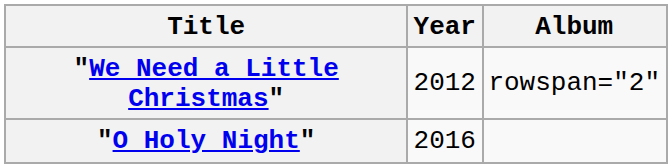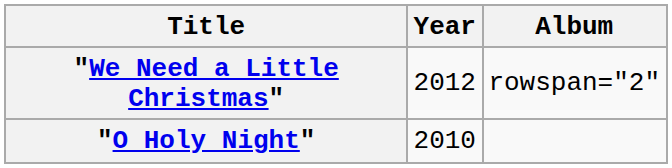(445, 141) 2016 -> (445, 141) 2010
